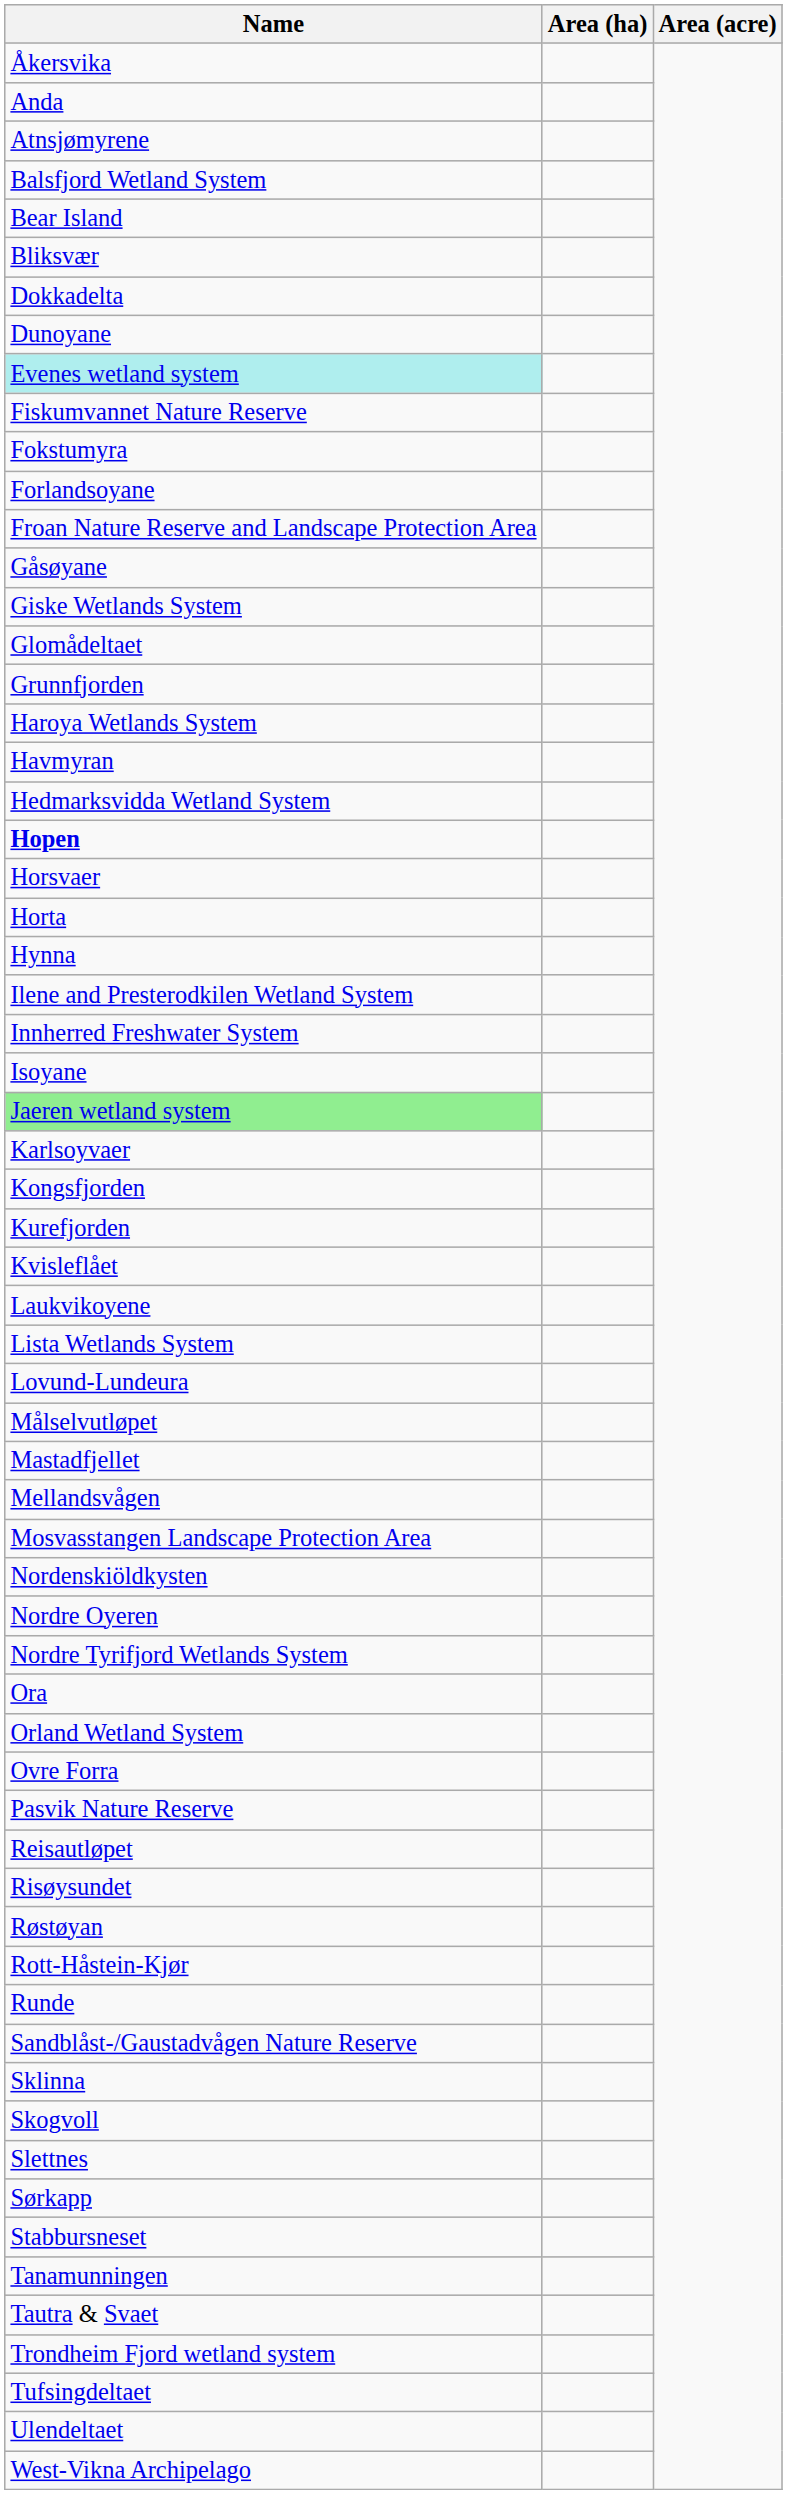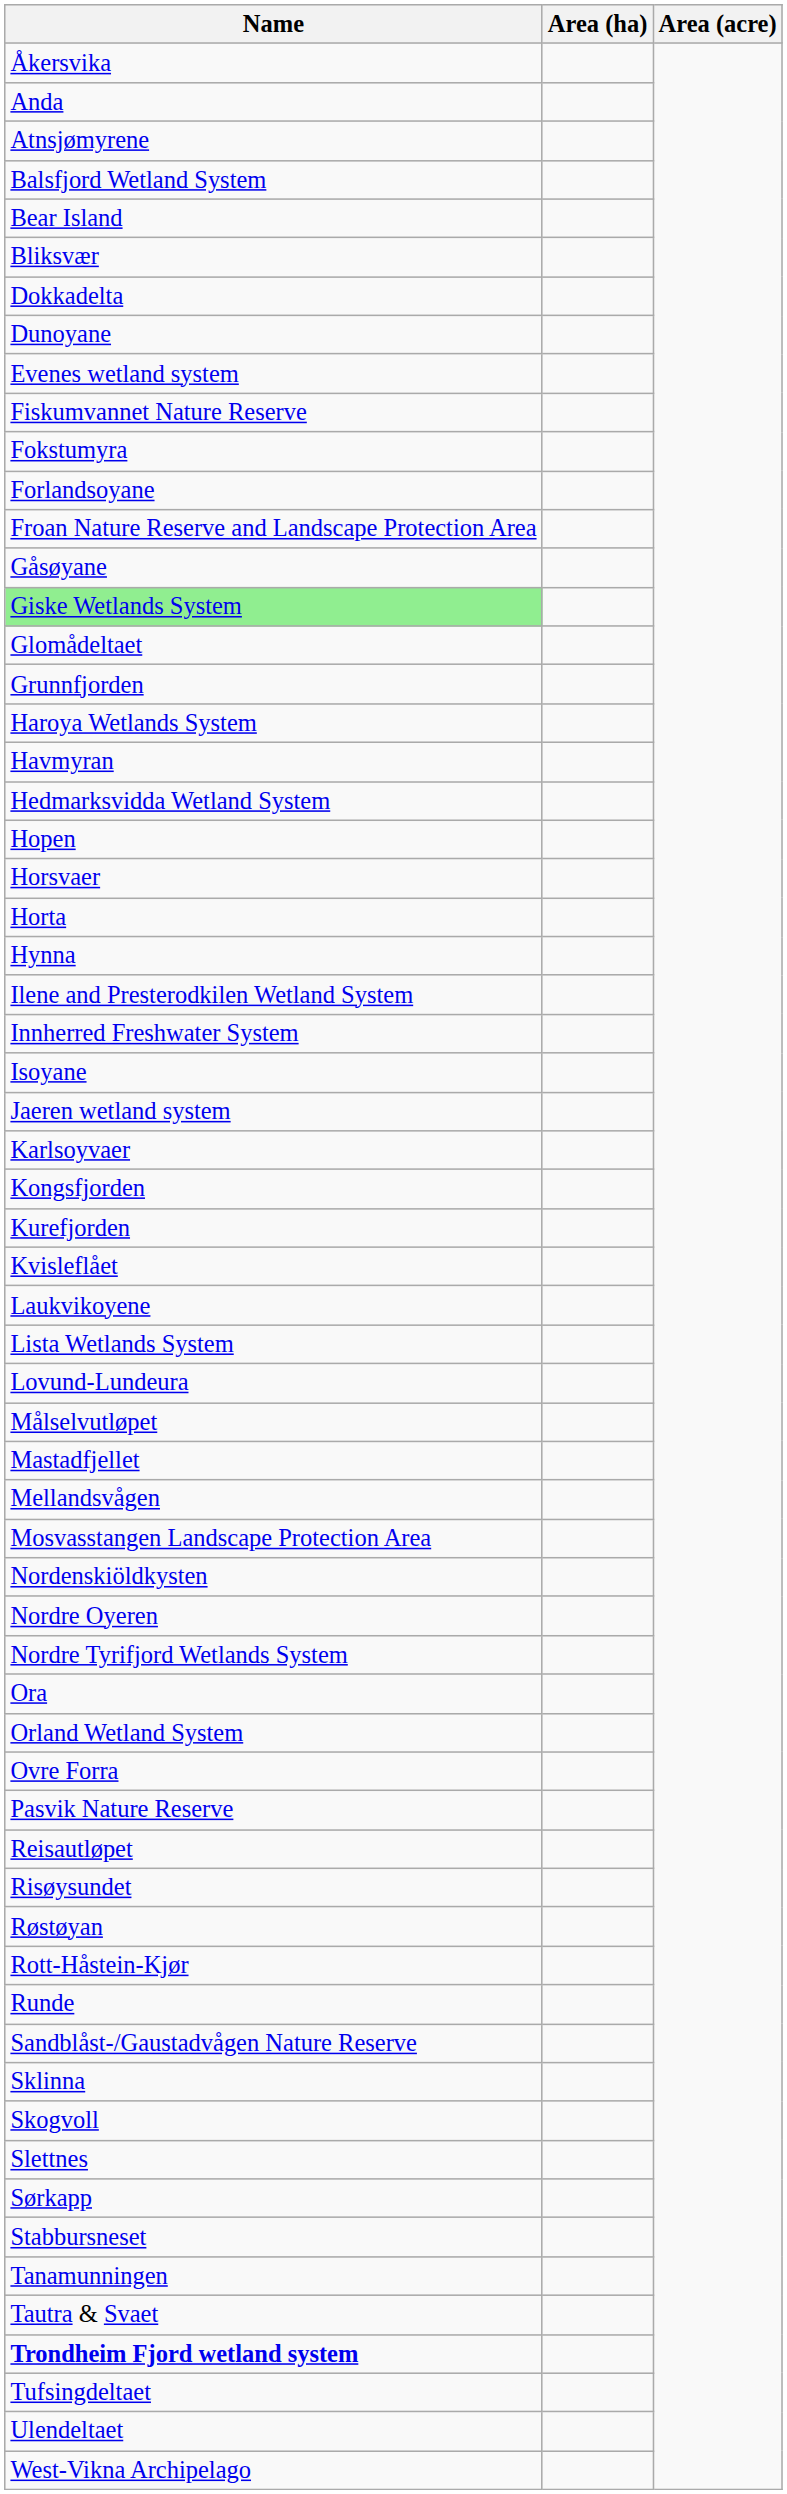(125, 373) paleturquoise background -> (125, 373) no background
(126, 606) no background -> (126, 606) lightgreen background
(45, 839) bold -> (43, 839) normal
(121, 1110) lightgreen background -> (121, 1110) no background
(173, 2353) normal -> (184, 2353) bold
